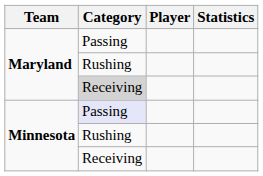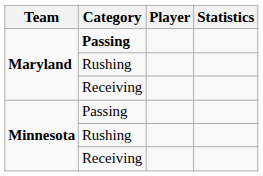(105, 40) normal -> (106, 40) bold
(112, 87) lightgrey background -> (112, 87) no background
(105, 111) lavender background -> (105, 111) no background
